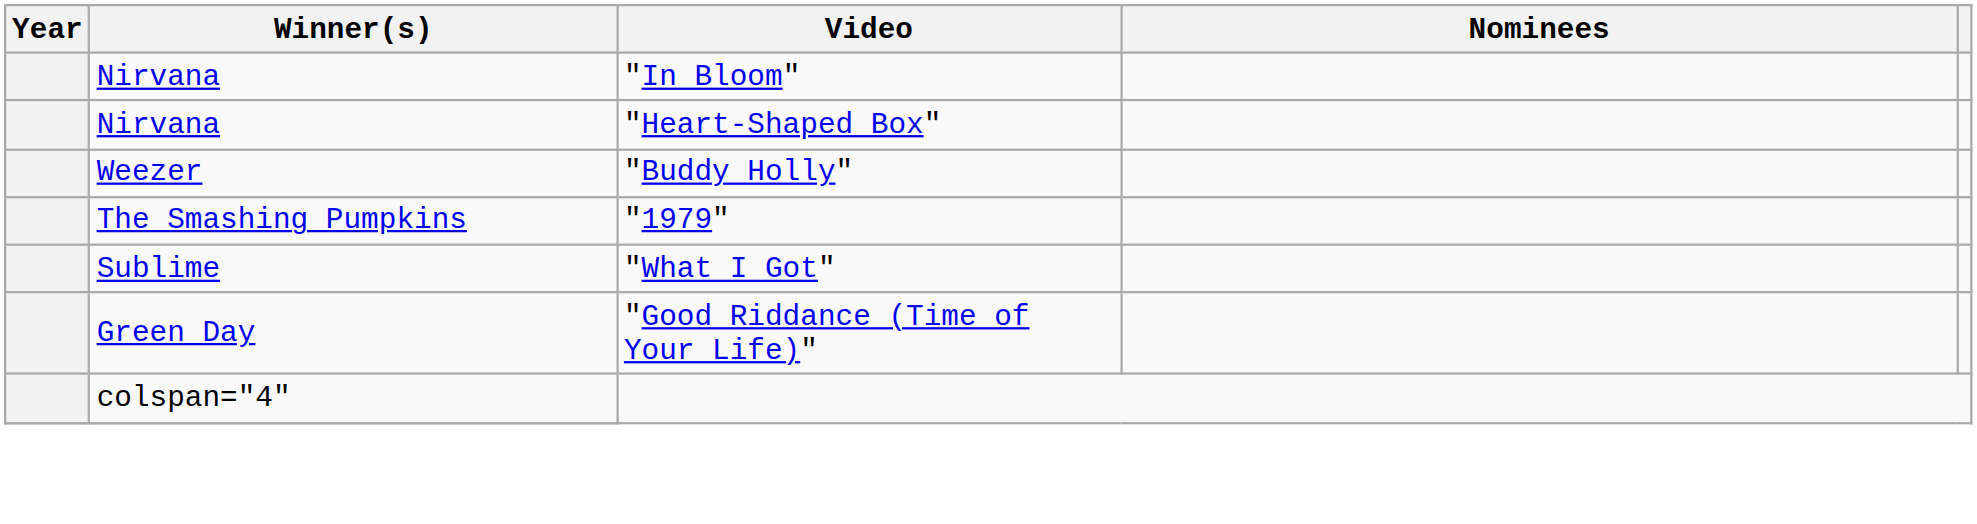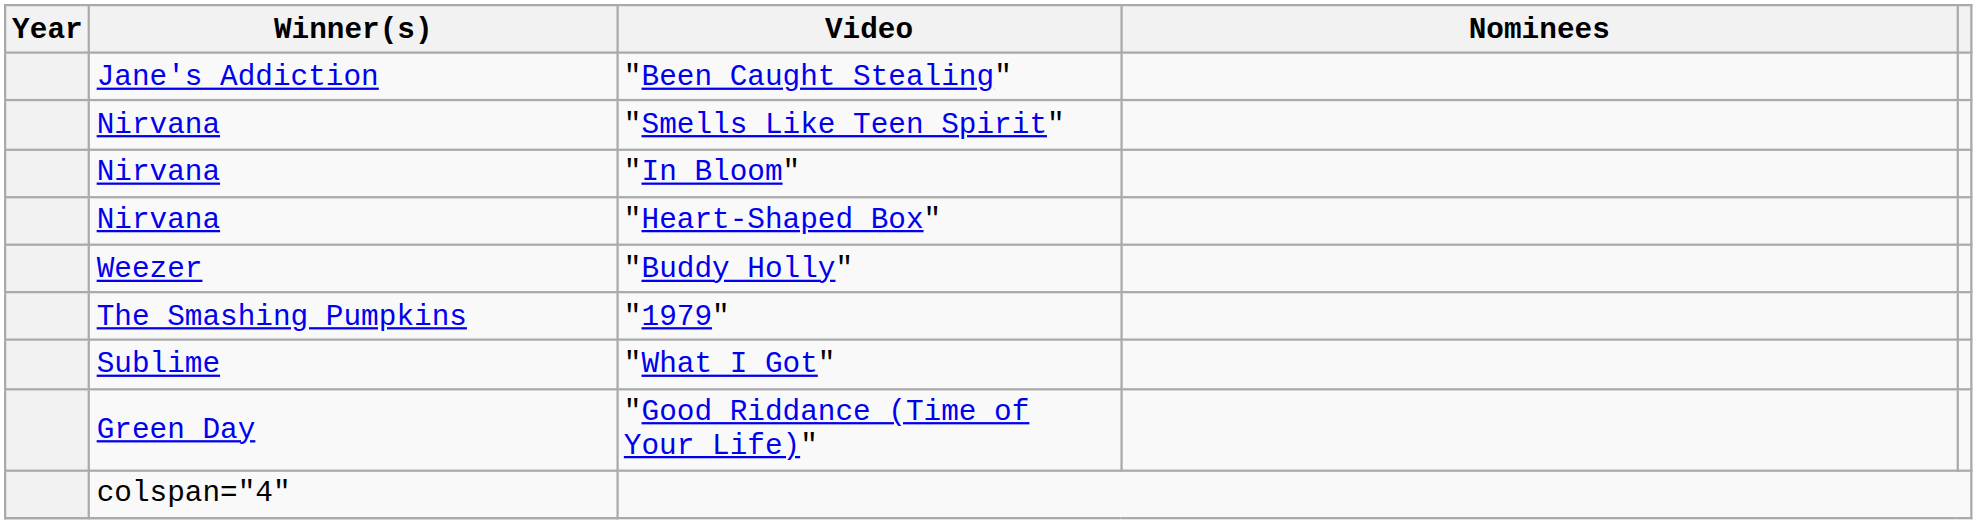+ row: (238, 77)
+ row: (158, 125)
